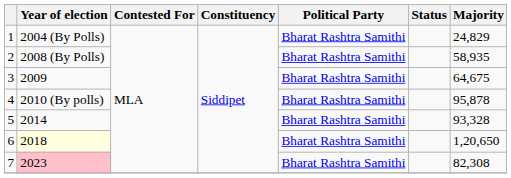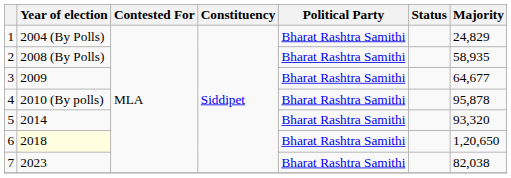(471, 78) 64,675 -> (471, 78) 64,677
(471, 120) 93,328 -> (471, 120) 93,320
(34, 162) pink background -> (34, 162) no background
(471, 162) 82,308 -> (471, 162) 82,038
